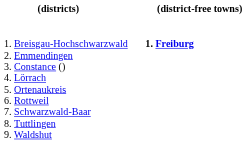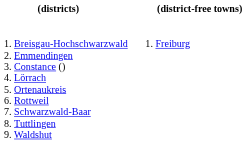(200, 44) bold -> (200, 44) normal
